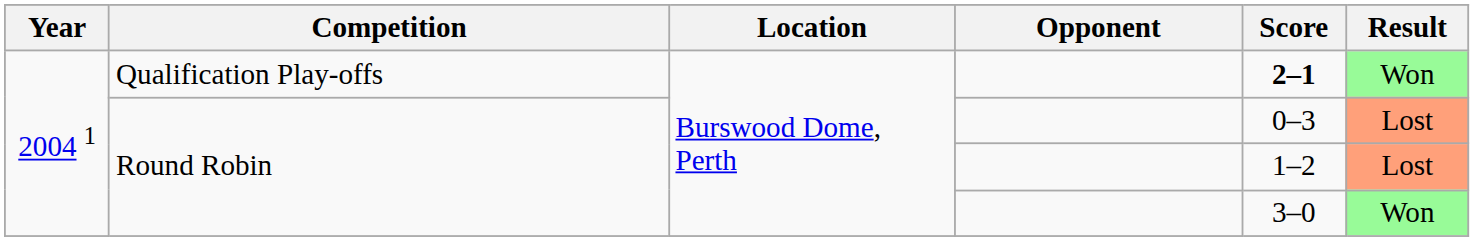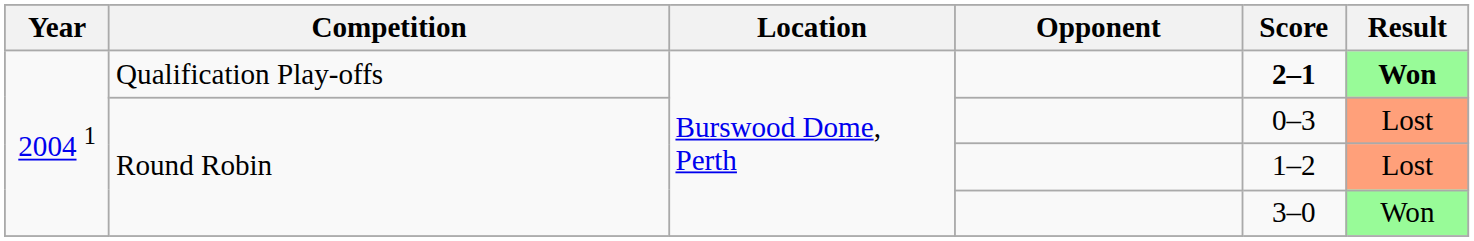(1407, 73) normal -> (1407, 73) bold
